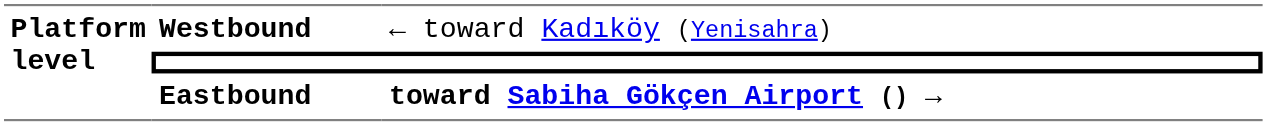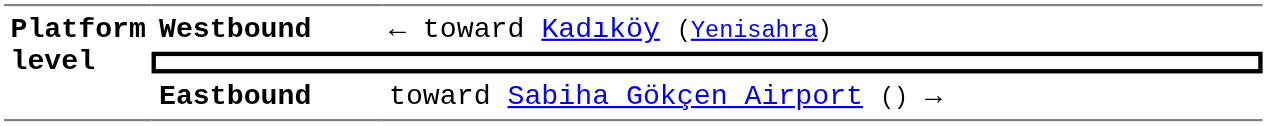(666, 96) bold -> (666, 96) normal
